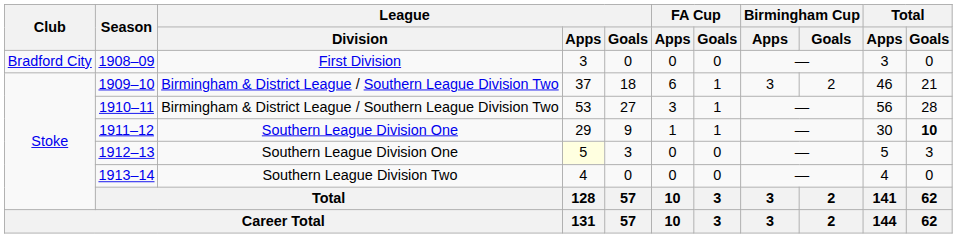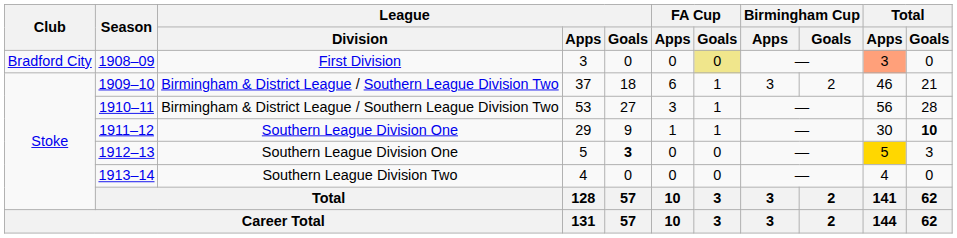(717, 61) no background -> (717, 61) khaki background
(885, 61) no background -> (885, 61) lightsalmon background
(583, 152) lightyellow background -> (583, 152) no background
(628, 152) normal -> (628, 152) bold
(885, 152) no background -> (885, 152) gold background
